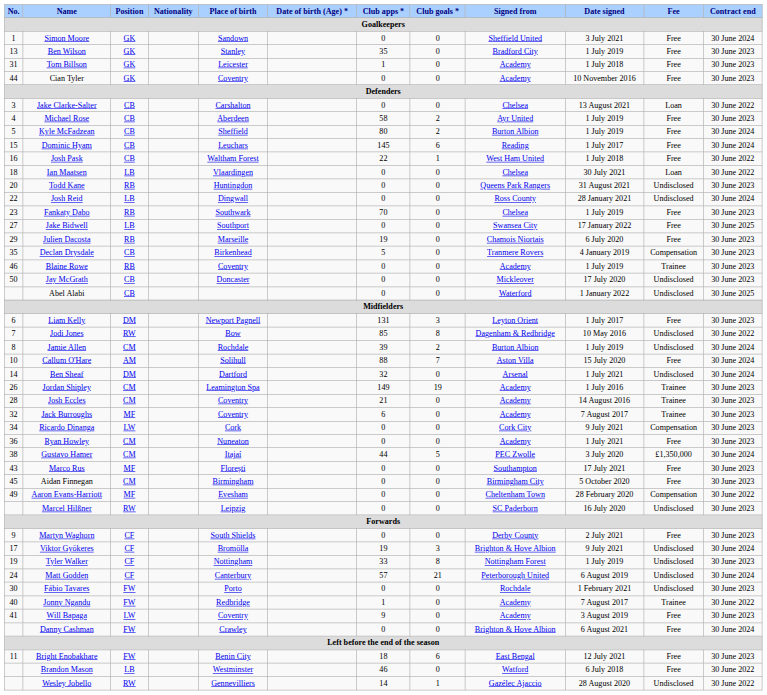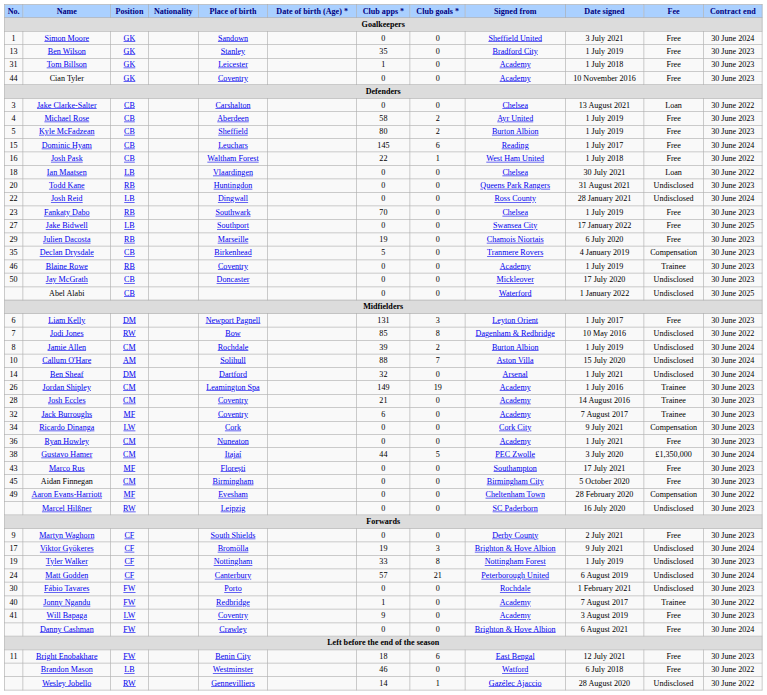(733, 131) 30 June 2024 -> (733, 131) 30 June 2023
(674, 360) Free -> (674, 360) Undisclosed
